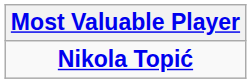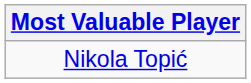(125, 59) bold -> (125, 59) normal
